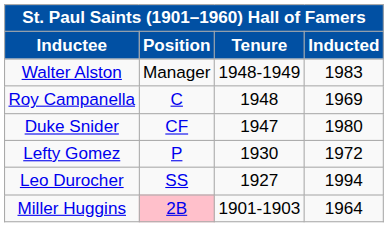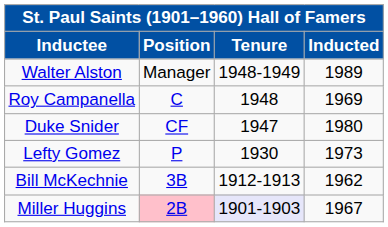(344, 72) 1983 -> (344, 72) 1989
(344, 153) 1972 -> (344, 153) 1973
- row: (72, 180)
+ row: (72, 180)
(259, 208) no background -> (259, 208) lavender background
(344, 208) 1964 -> (344, 208) 1967
